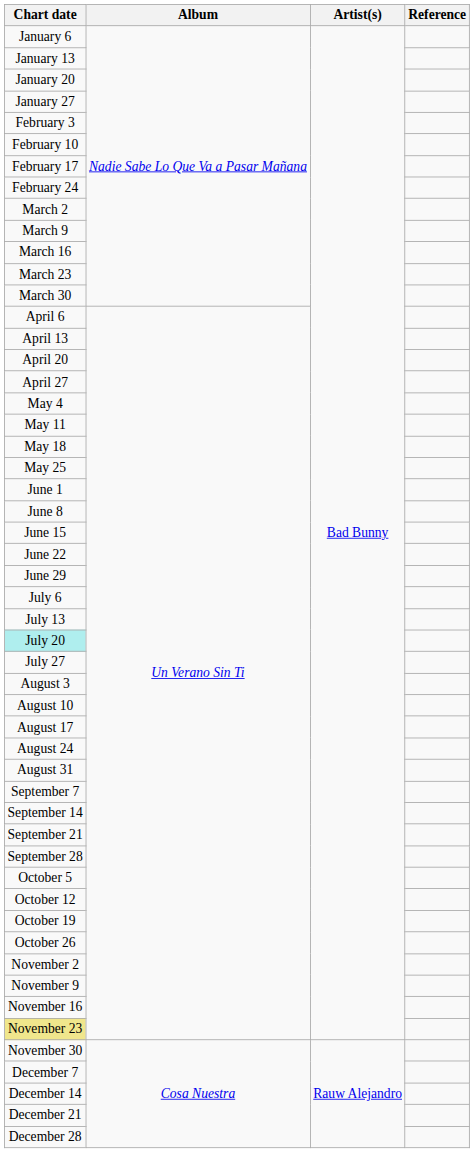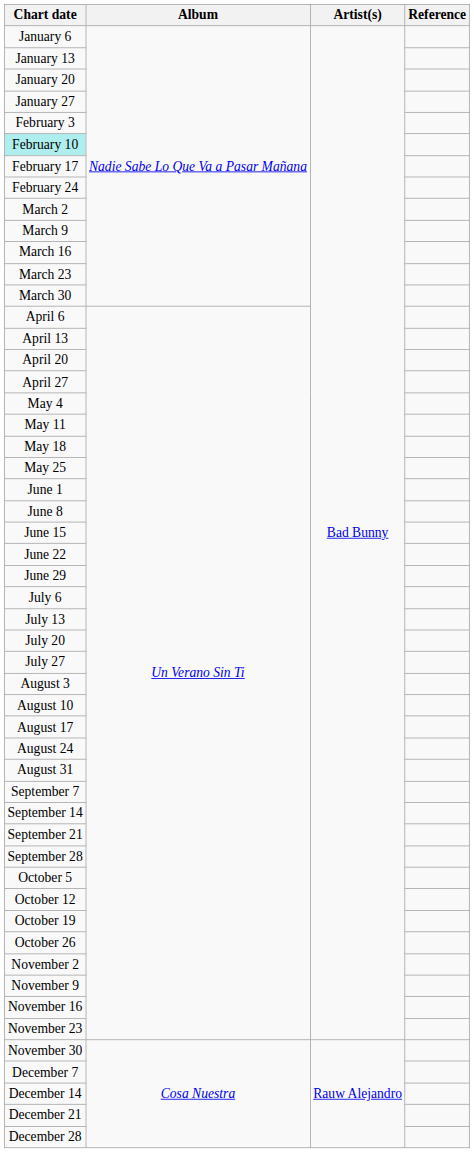(45, 144) no background -> (45, 144) paleturquoise background
(45, 640) paleturquoise background -> (45, 640) no background
(45, 1029) khaki background -> (45, 1029) no background
